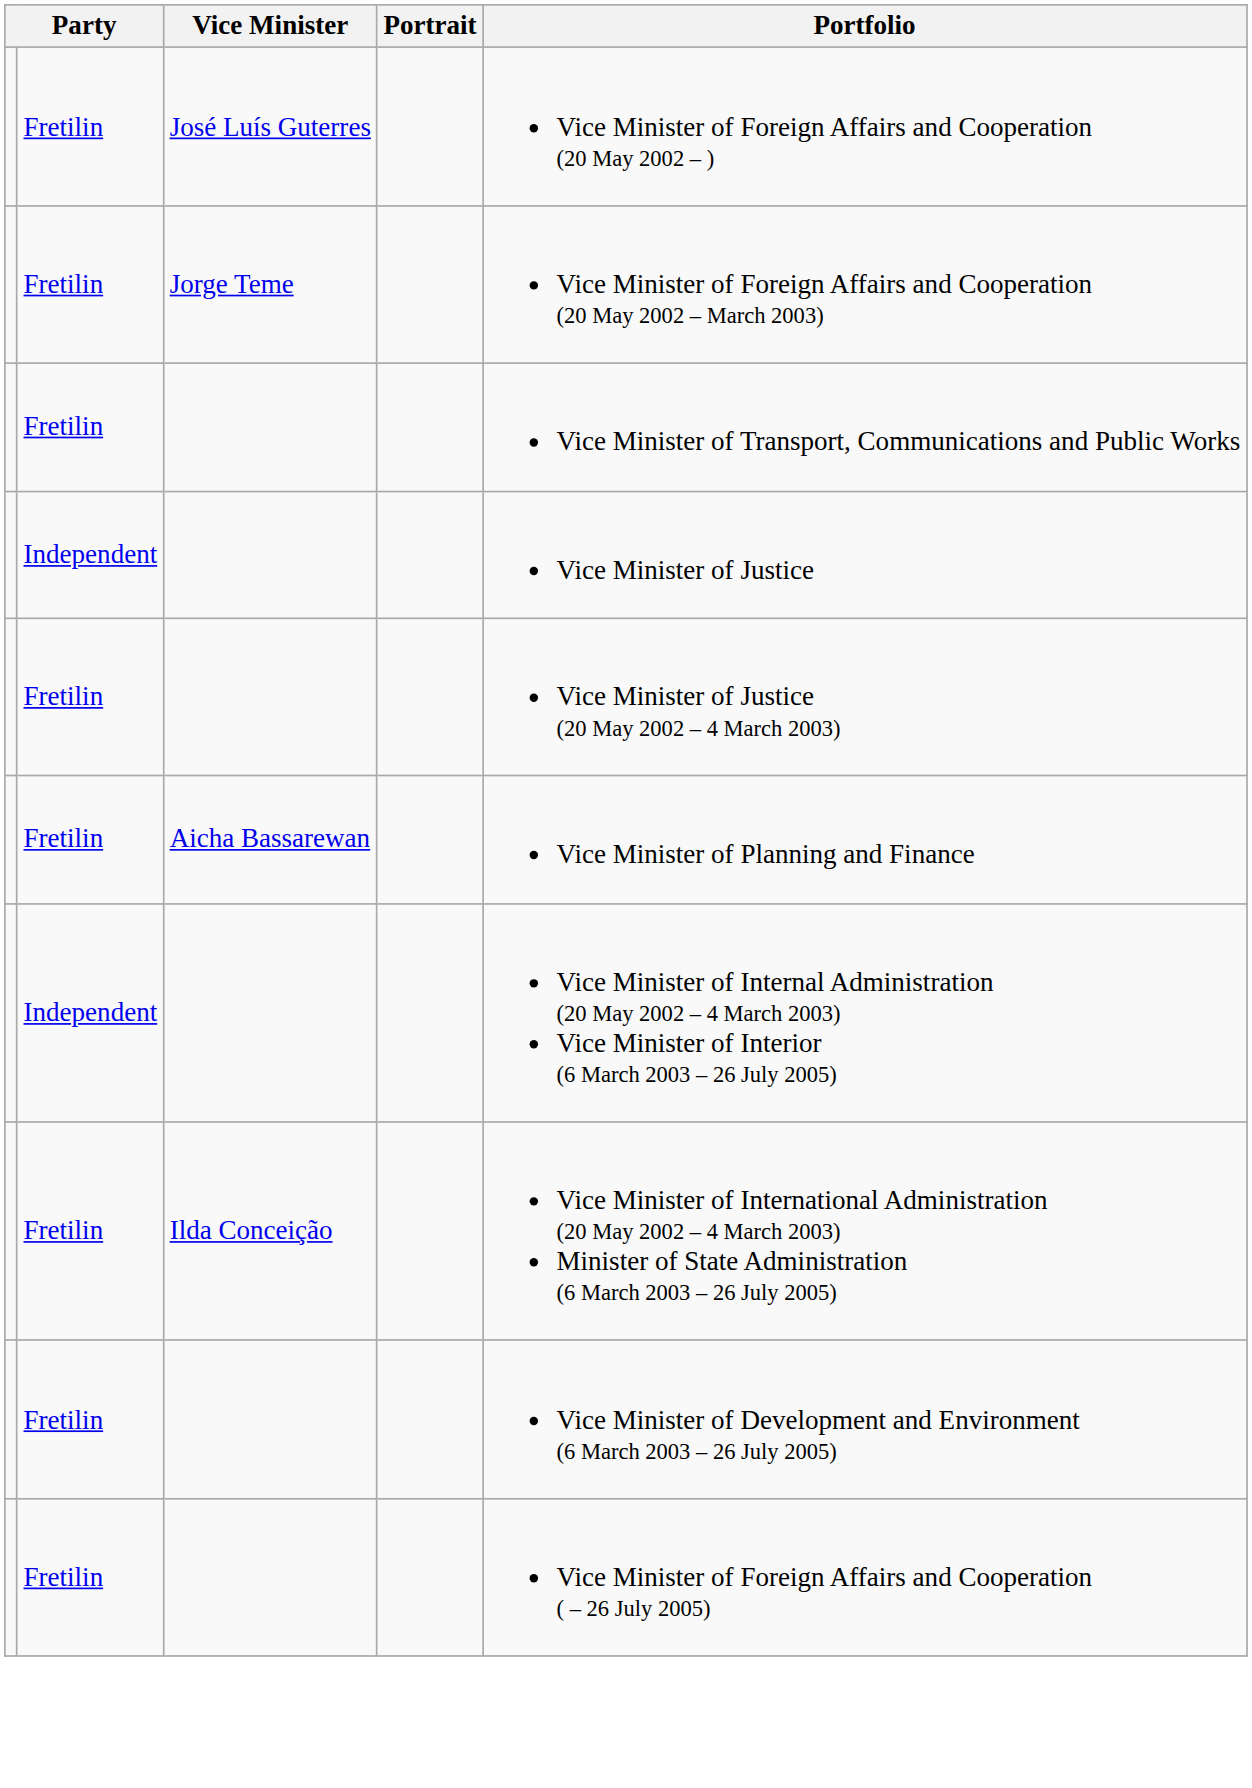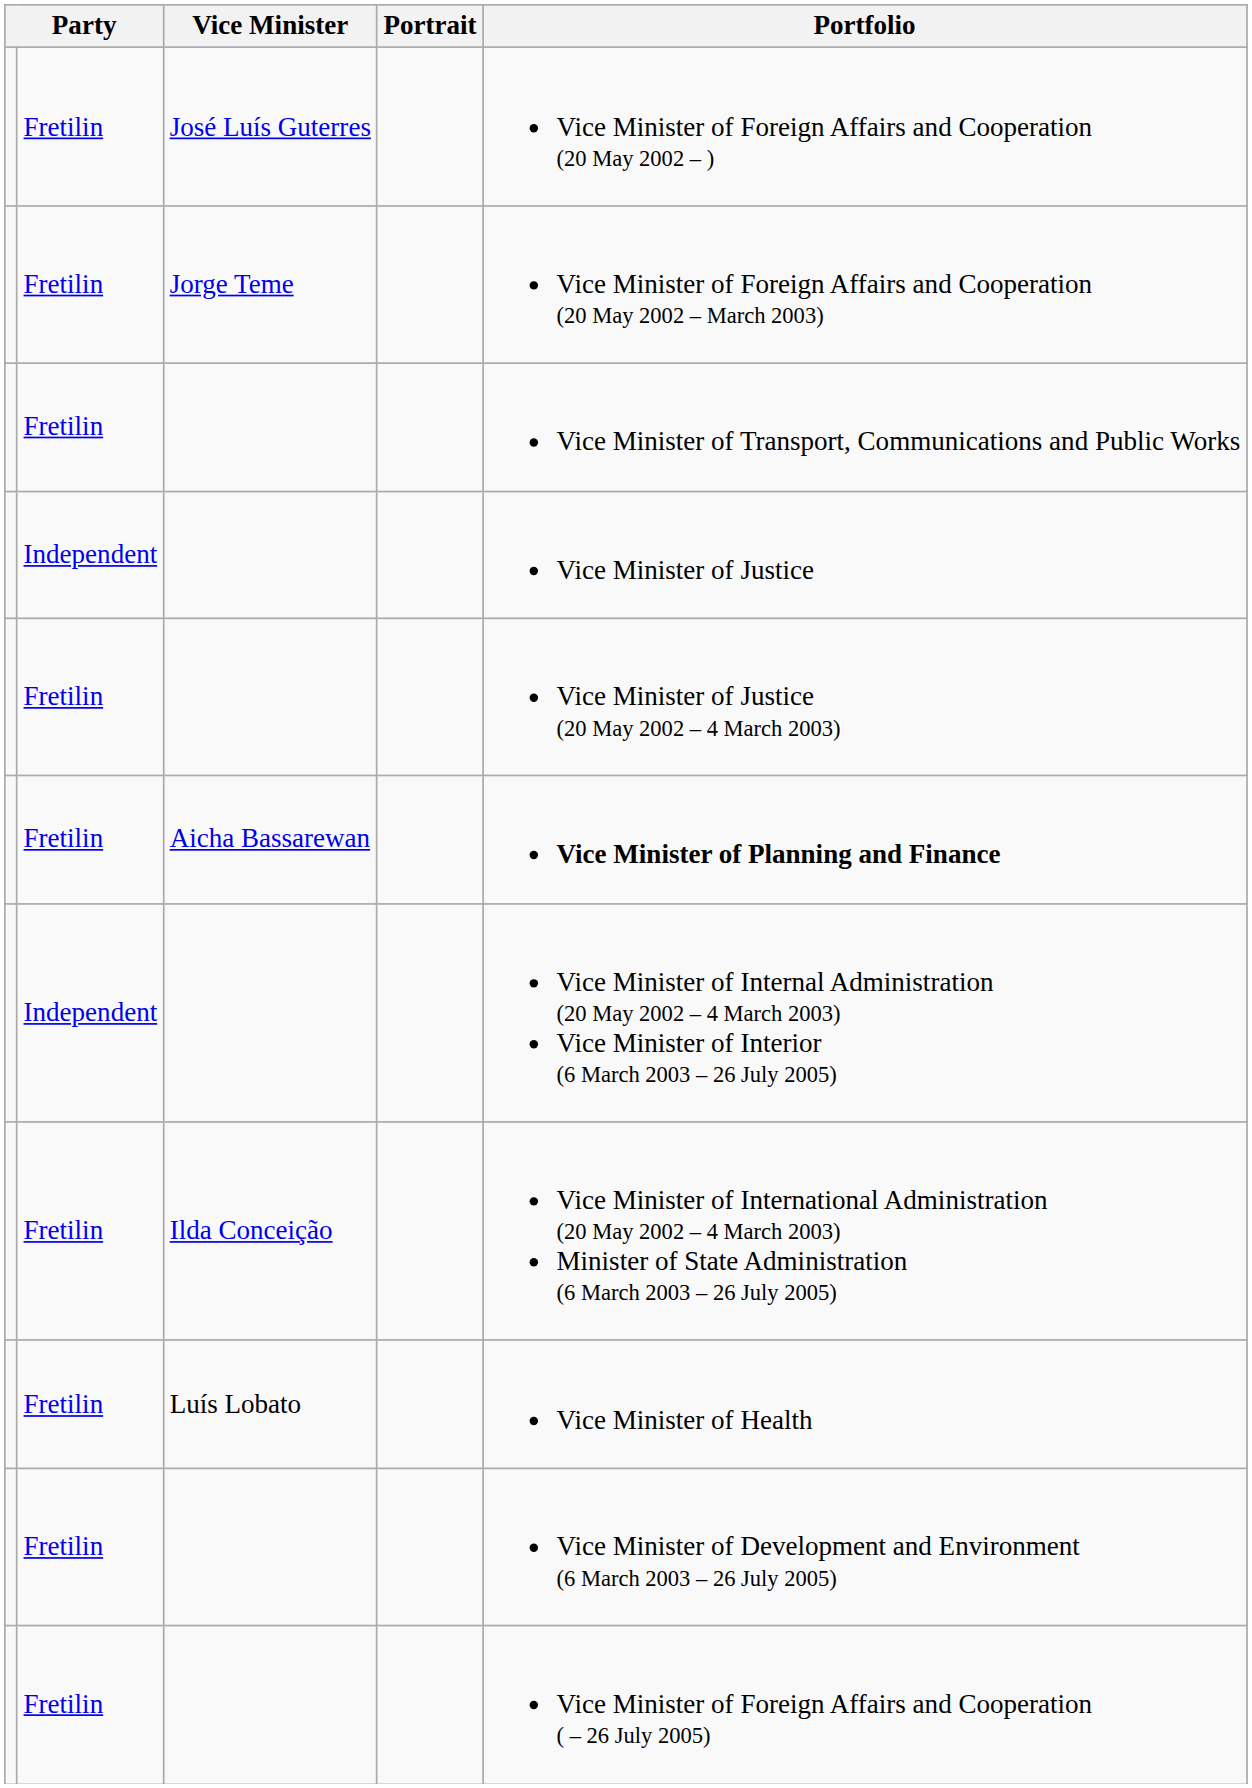(865, 855) normal -> (865, 855) bold
+ row: (63, 1403)
